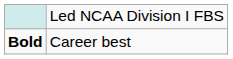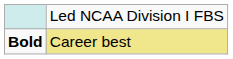(90, 41) no background -> (90, 41) khaki background
